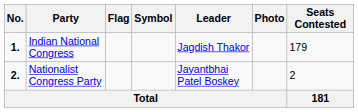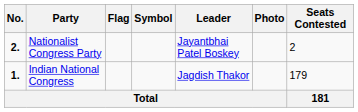rows swapped: (64, 47) <-> (65, 76)
